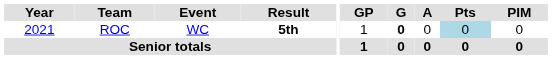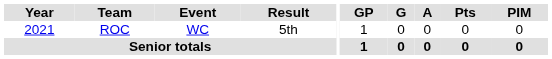(288, 29) bold -> (288, 29) normal
(401, 29) bold -> (401, 29) normal
(465, 29) lightblue background -> (465, 29) no background
